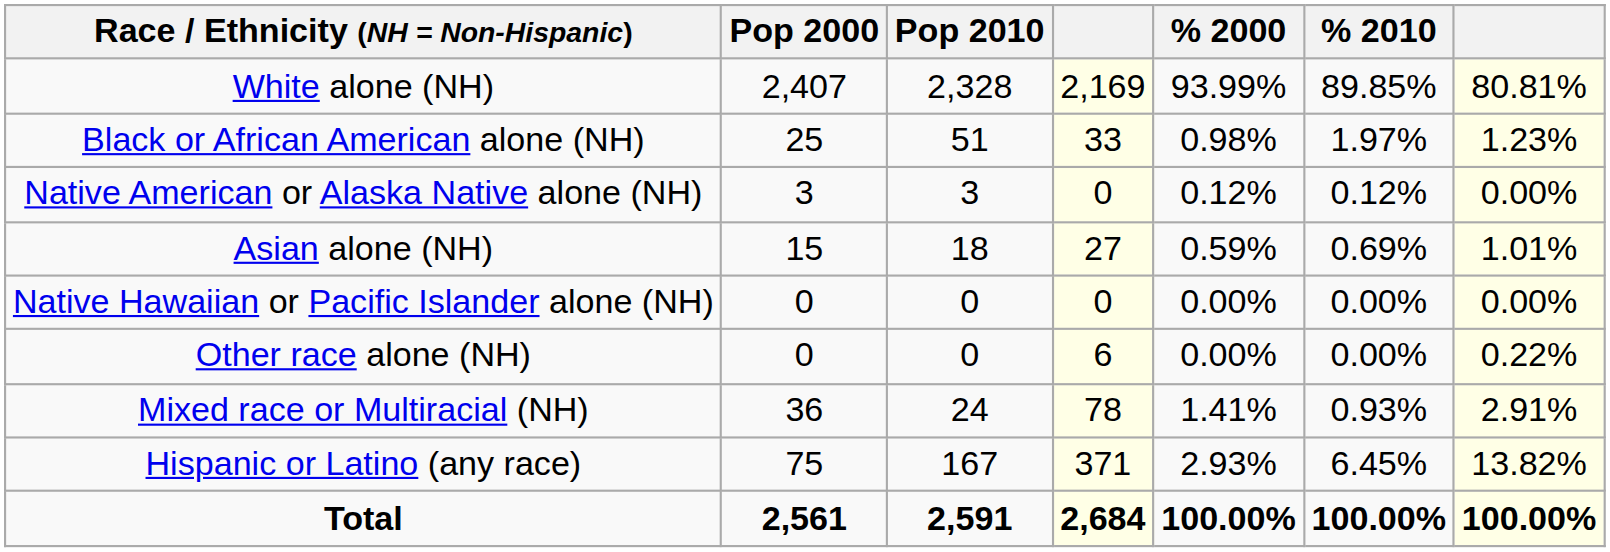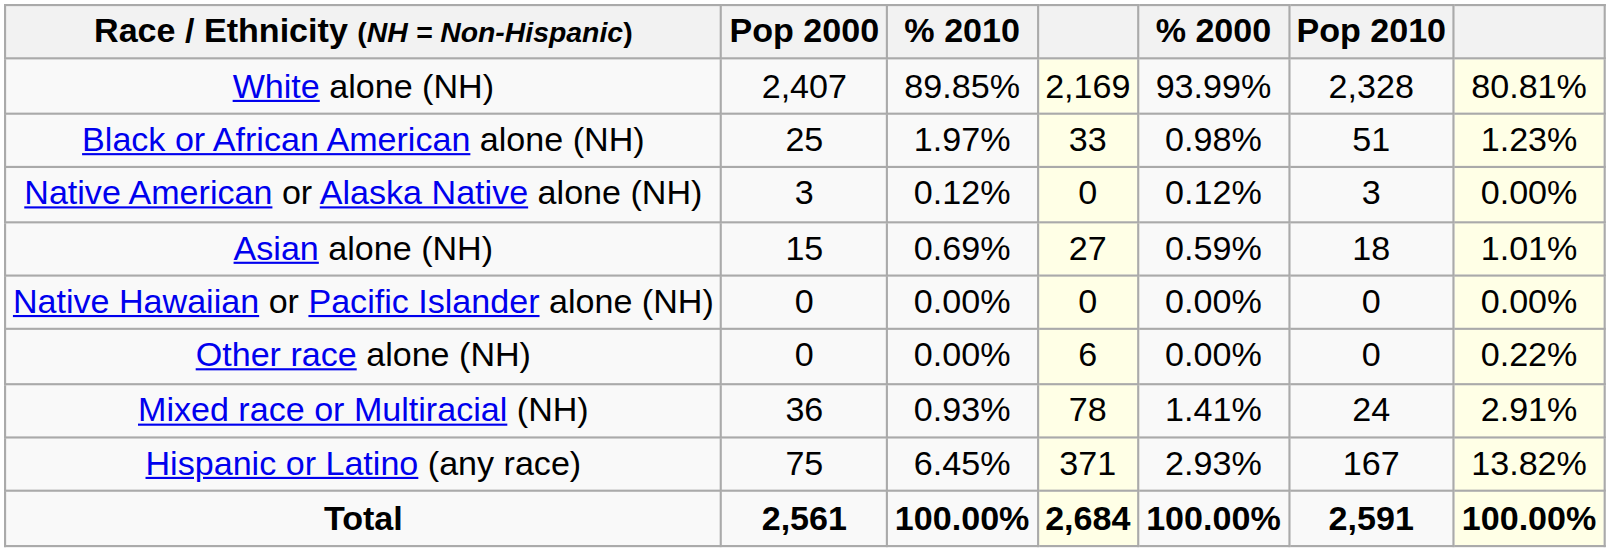columns swapped: (970, 31) <-> (1379, 31)
